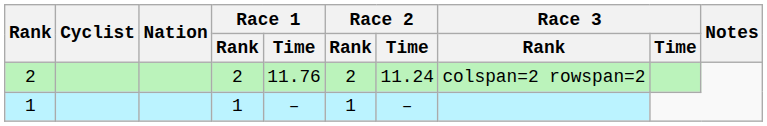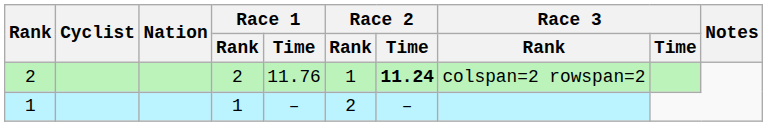(351, 77) 2 -> (351, 77) 1
(407, 77) normal -> (407, 77) bold
(351, 106) 1 -> (351, 106) 2
